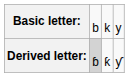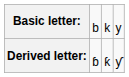(95, 62) lightgrey background -> (95, 62) no background
